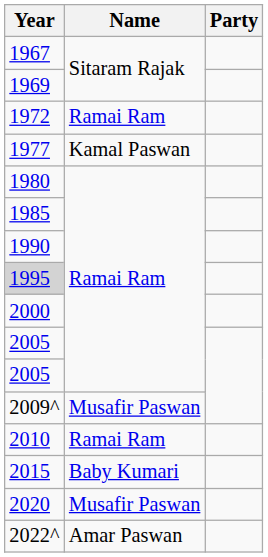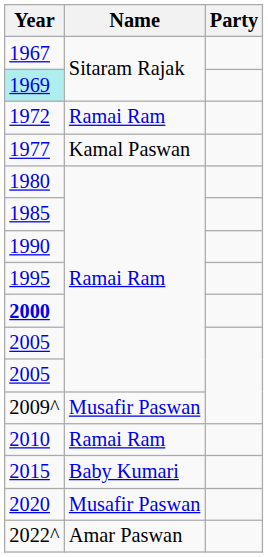(30, 85) no background -> (30, 85) paleturquoise background
(30, 278) lightgrey background -> (30, 278) no background
(30, 310) normal -> (30, 310) bold
